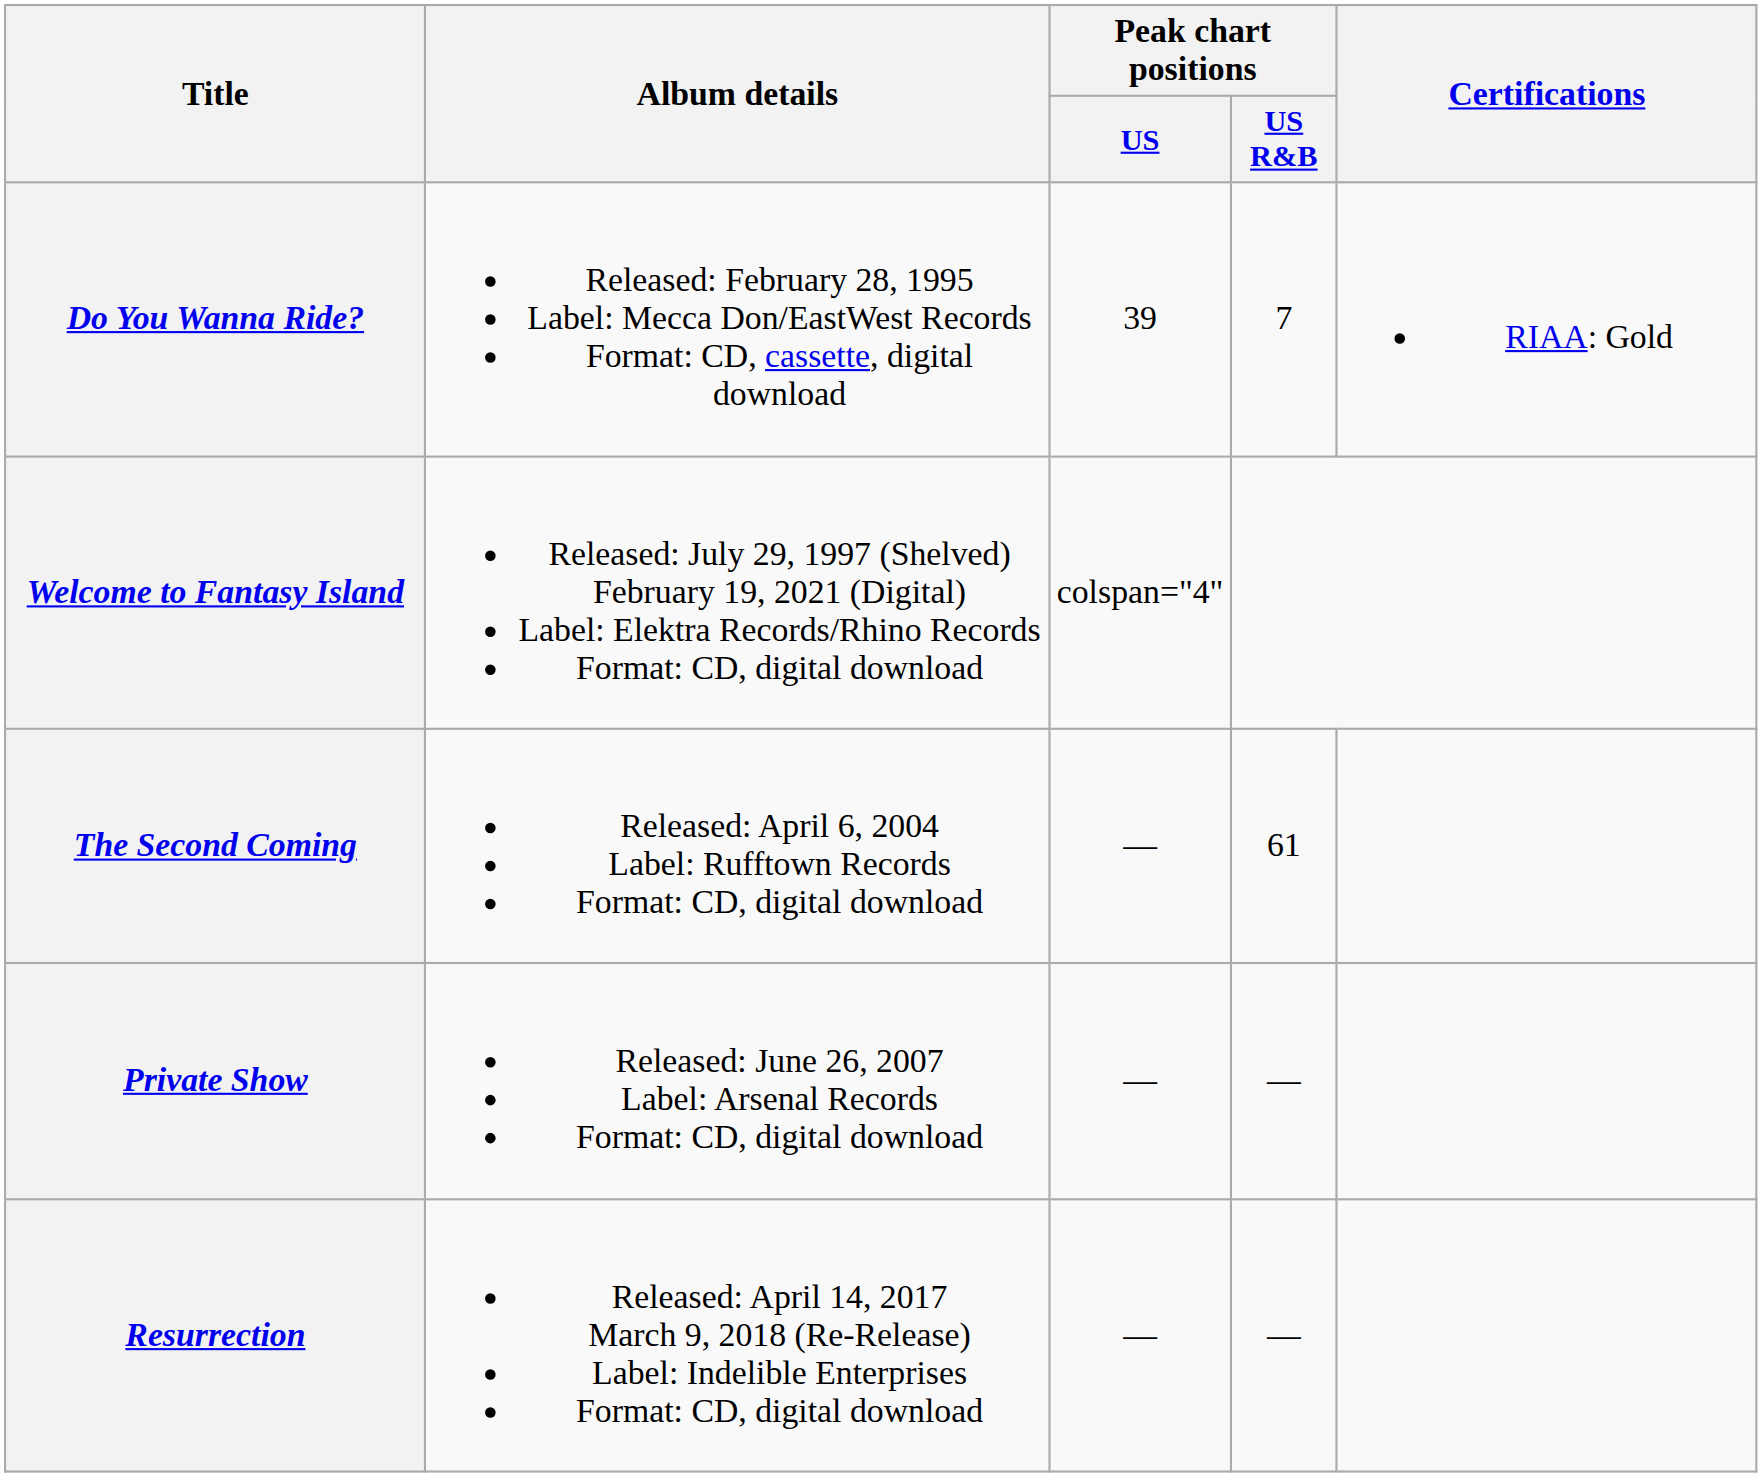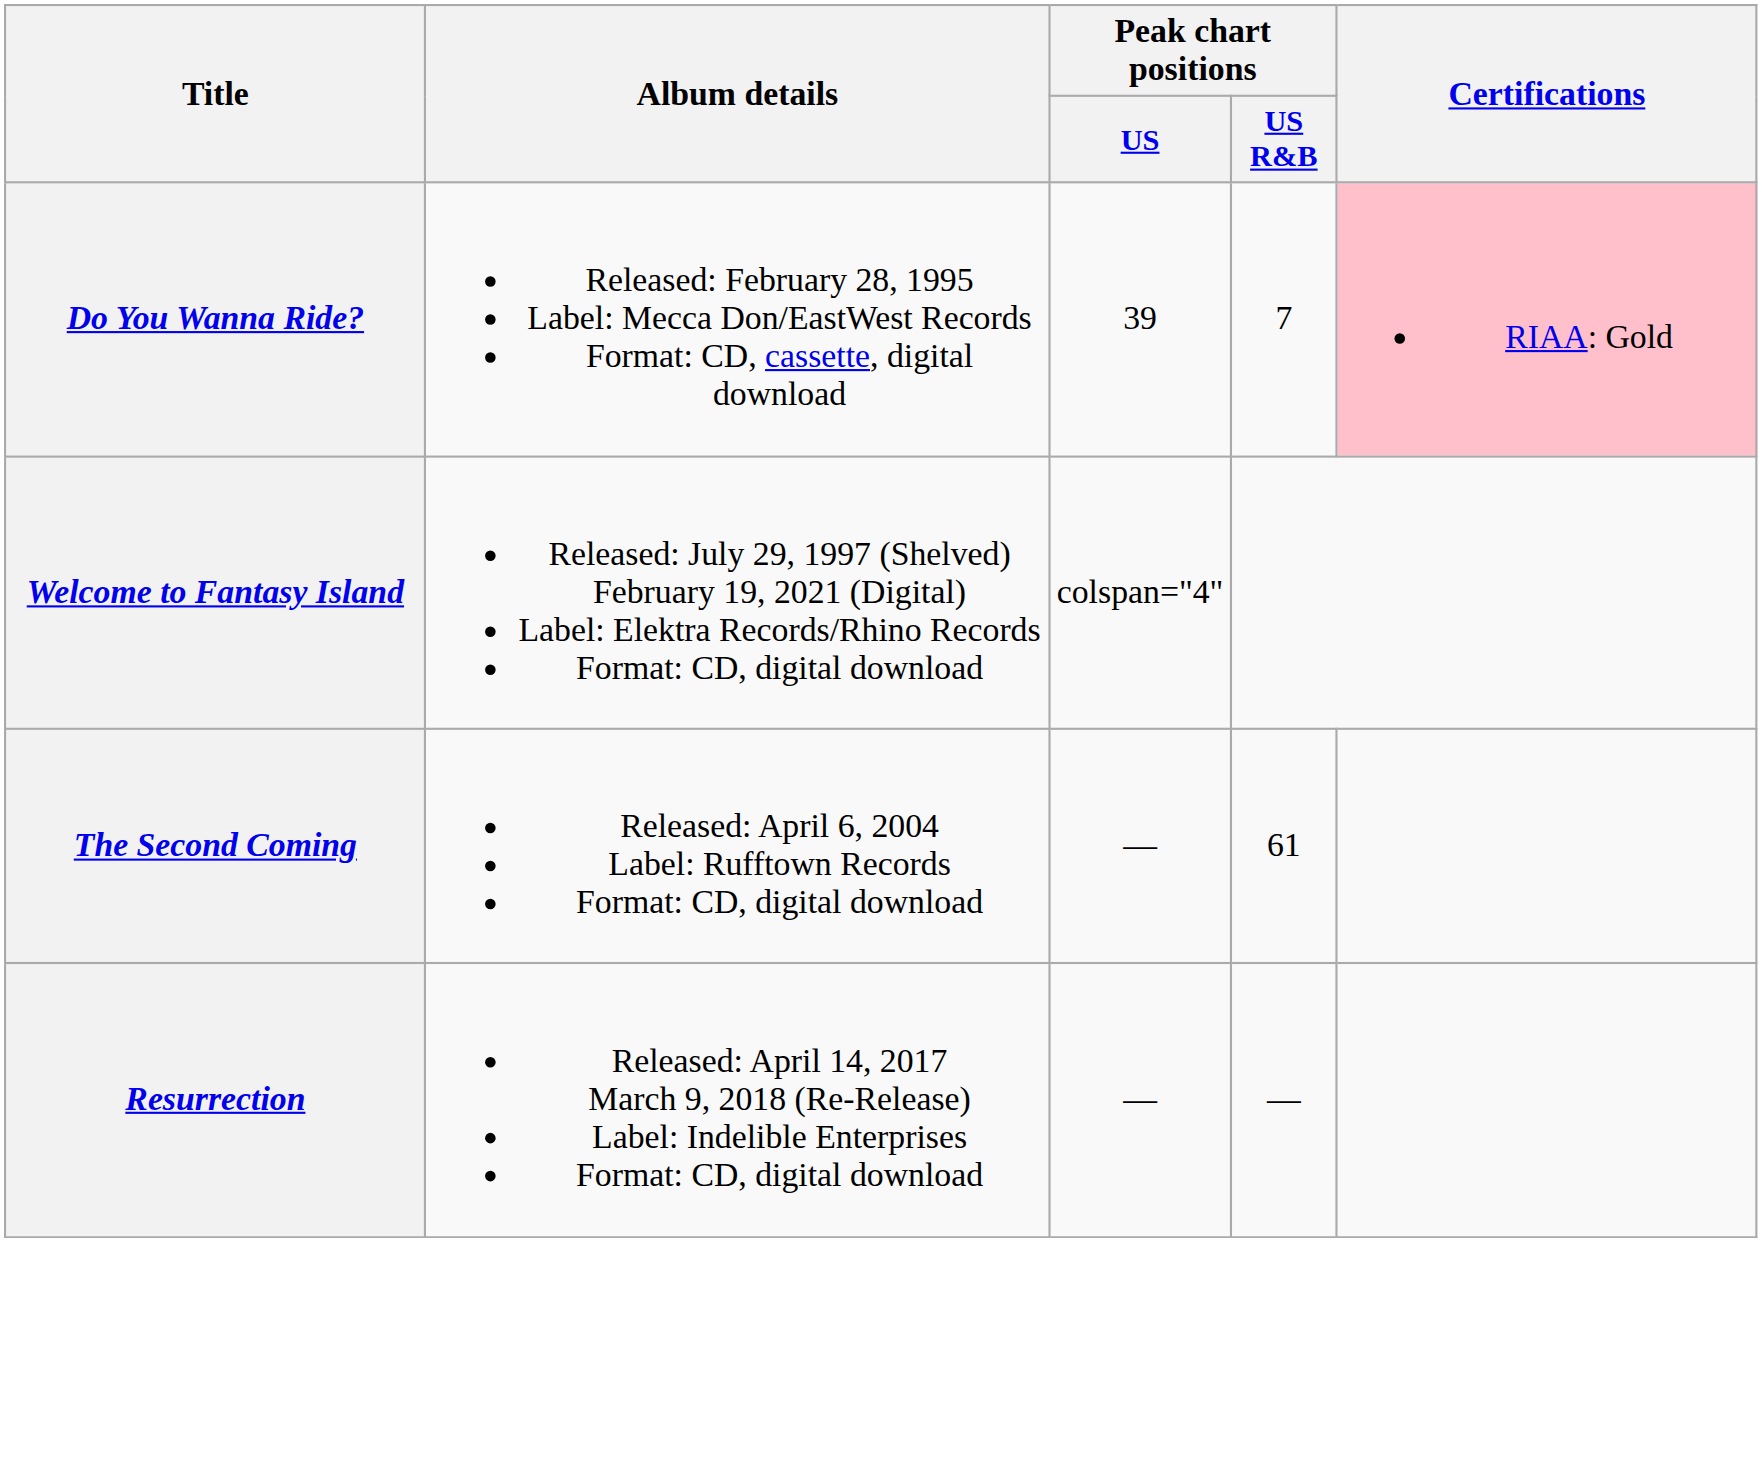(1547, 338) no background -> (1547, 338) pink background
- row: (215, 1080)
